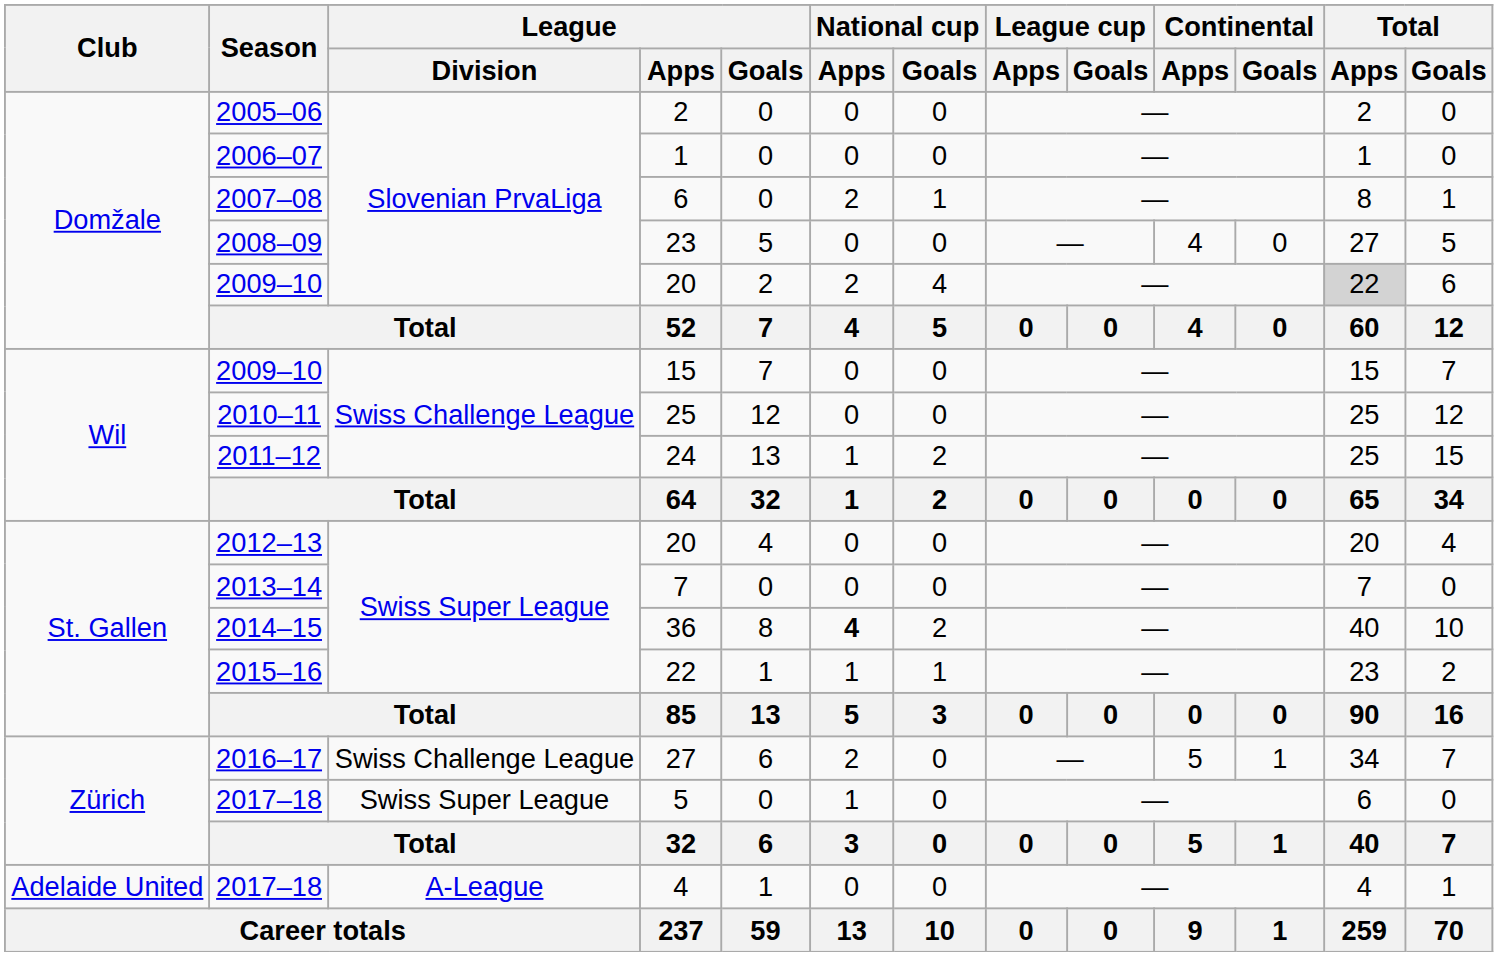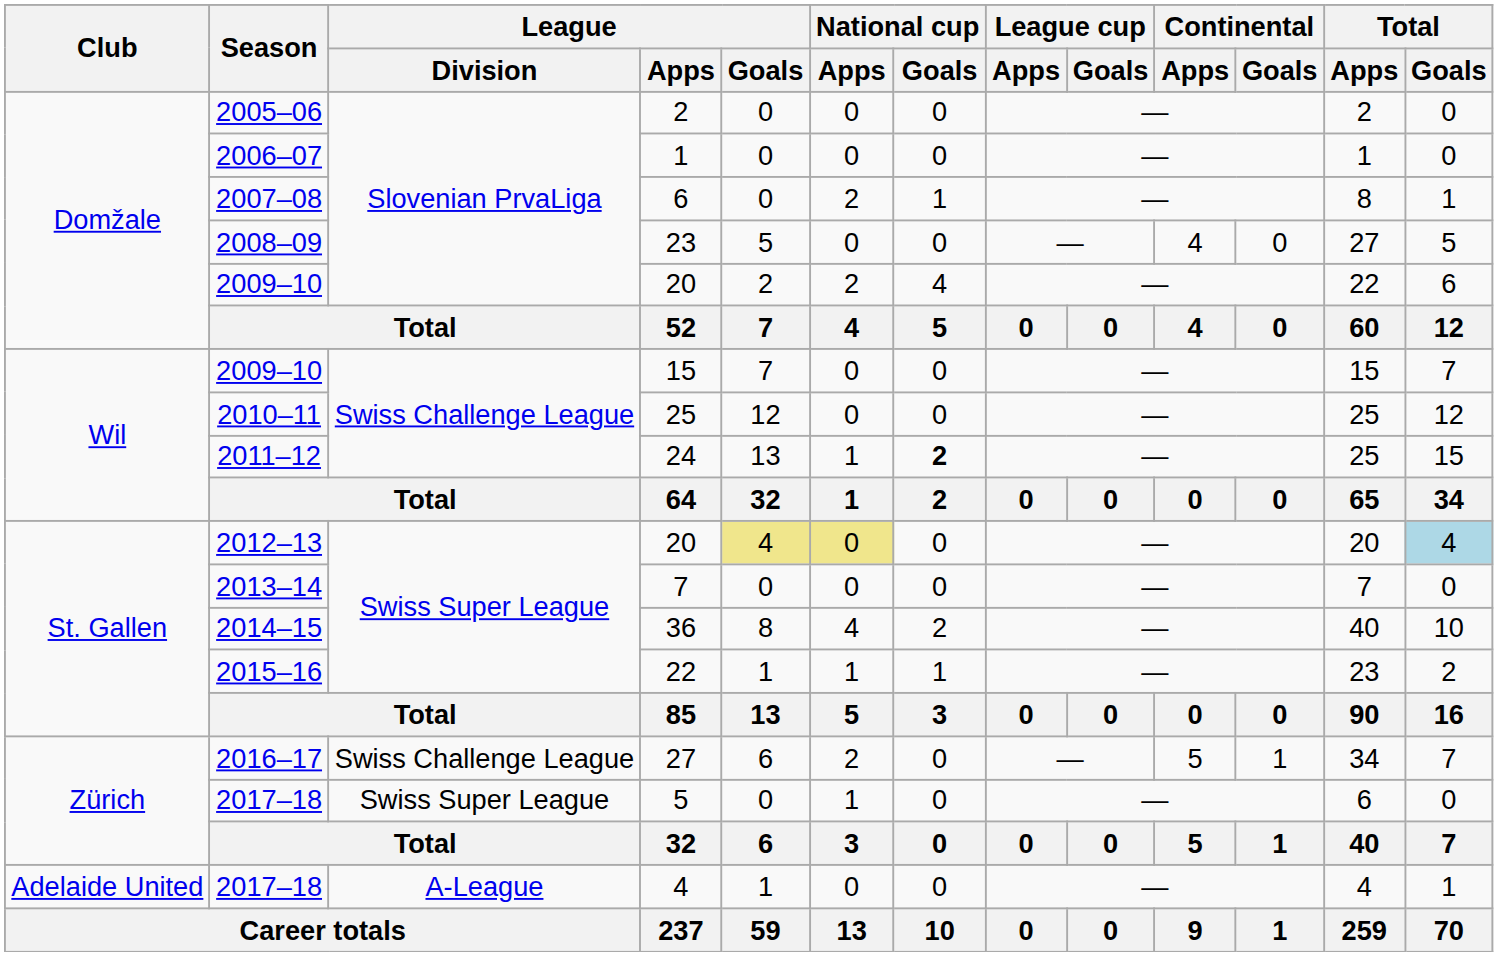(1364, 285) lightgrey background -> (1364, 285) no background
(940, 457) normal -> (940, 457) bold
(765, 543) no background -> (765, 543) khaki background
(852, 543) no background -> (852, 543) khaki background
(1449, 543) no background -> (1449, 543) lightblue background
(852, 629) bold -> (852, 629) normal
